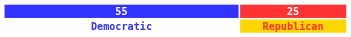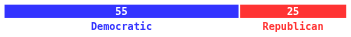(293, 26) gold background -> (293, 26) no background
